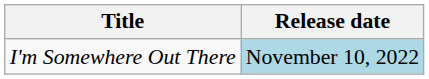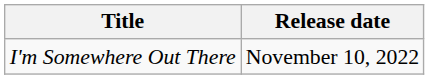(332, 56) lightblue background -> (332, 56) no background
